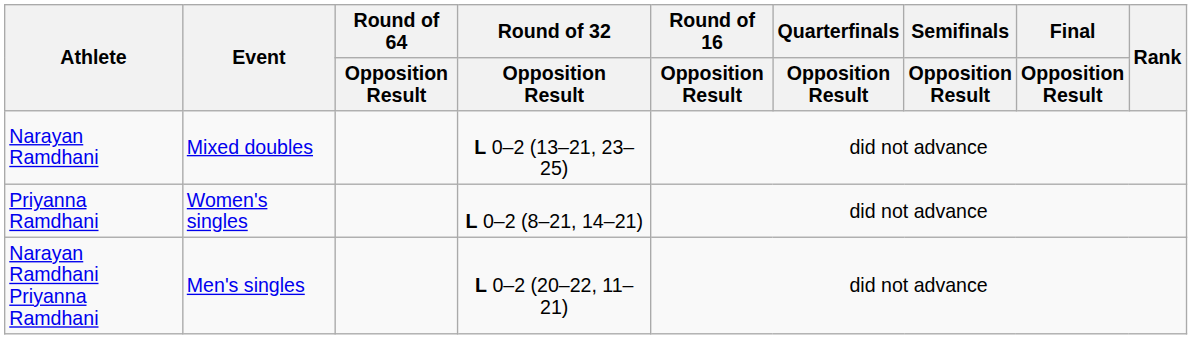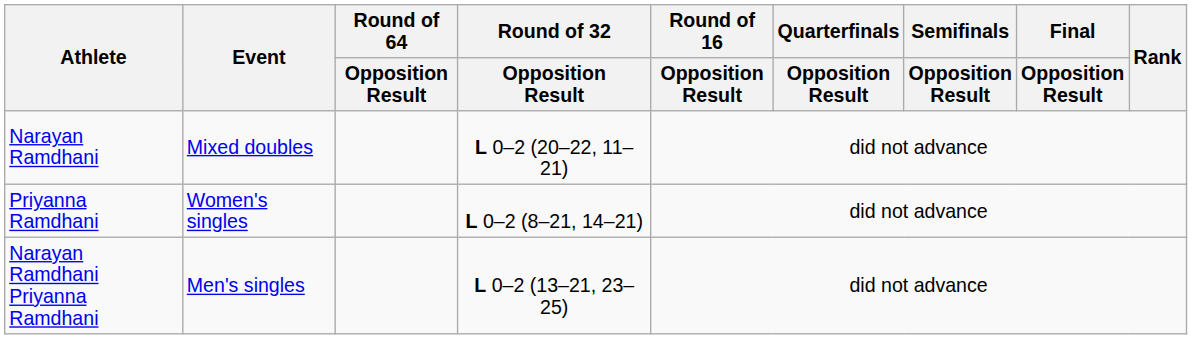(554, 159) L 0–2 (13–21, 23–25) -> (554, 159) L 0–2 (20–22, 11–21)
(554, 297) L 0–2 (20–22, 11–21) -> (554, 297) L 0–2 (13–21, 23–25)
